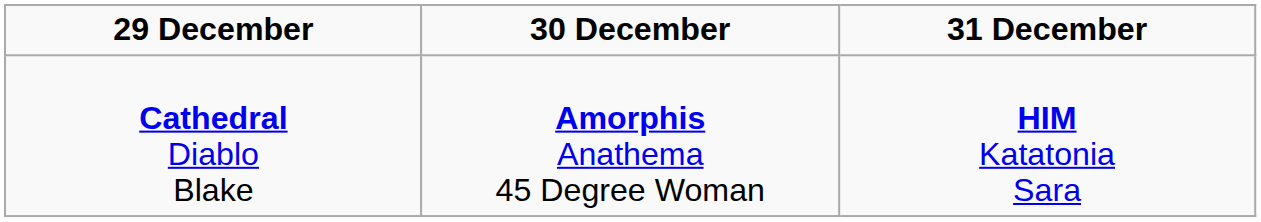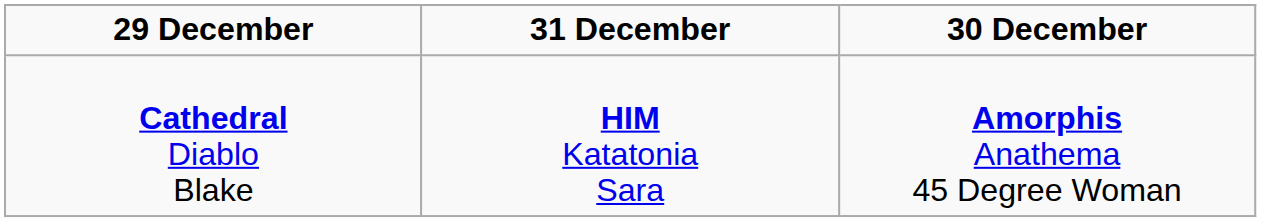columns swapped: (630, 30) <-> (1047, 30)
